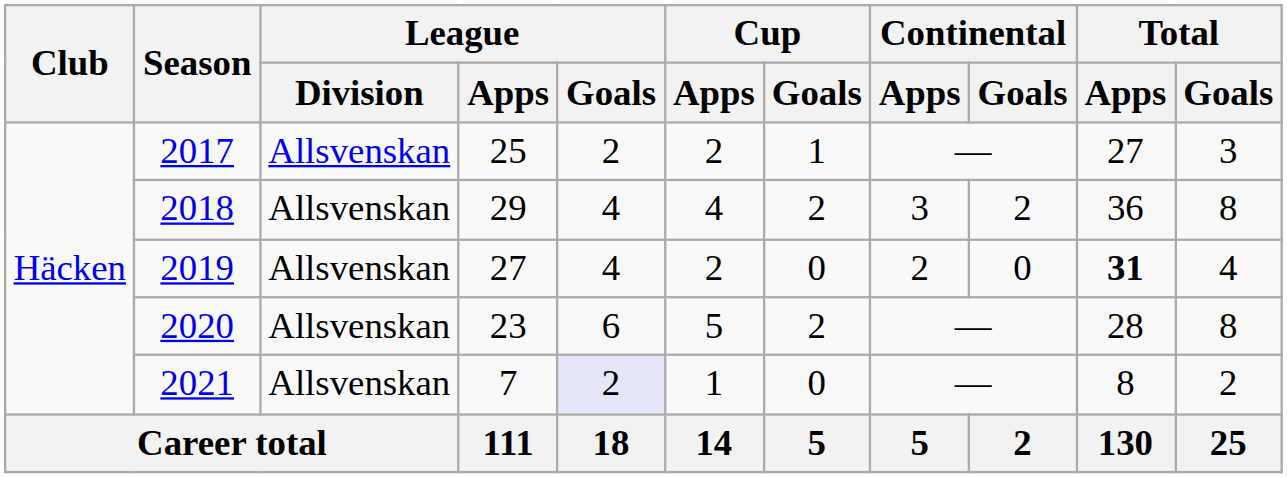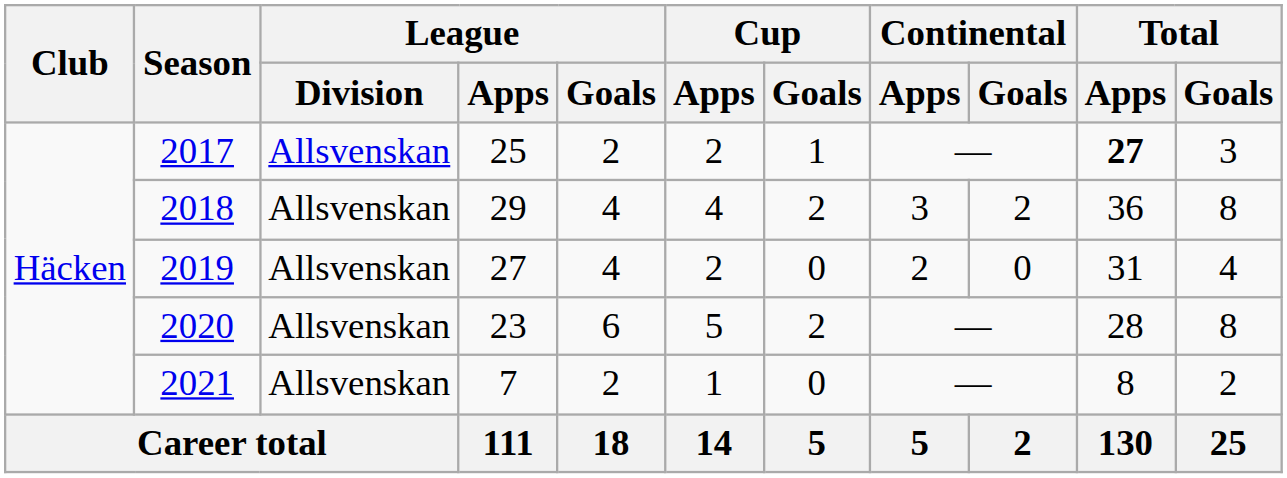(1125, 150) normal -> (1125, 150) bold
(1125, 267) bold -> (1125, 267) normal
(611, 383) lavender background -> (611, 383) no background
